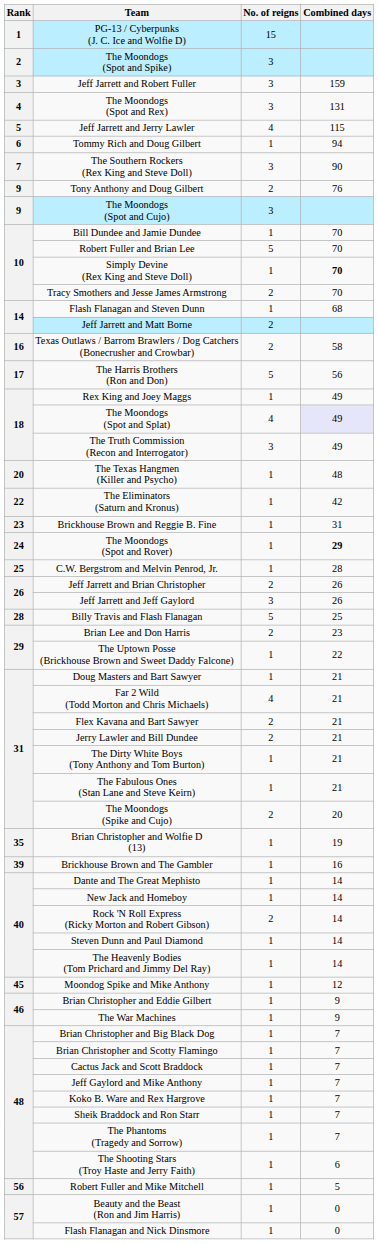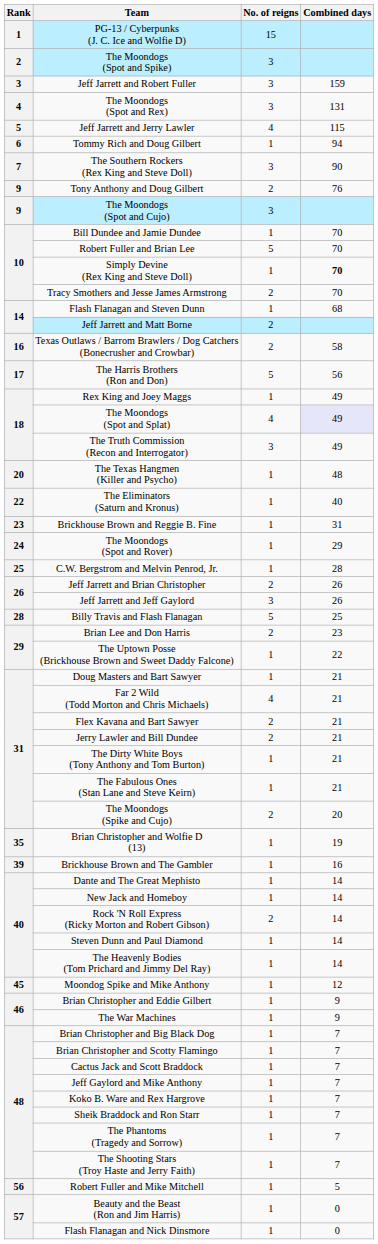(337, 502) 42 -> (337, 502) 40
(337, 546) bold -> (337, 546) normal
(337, 1165) 6 -> (337, 1165) 7
